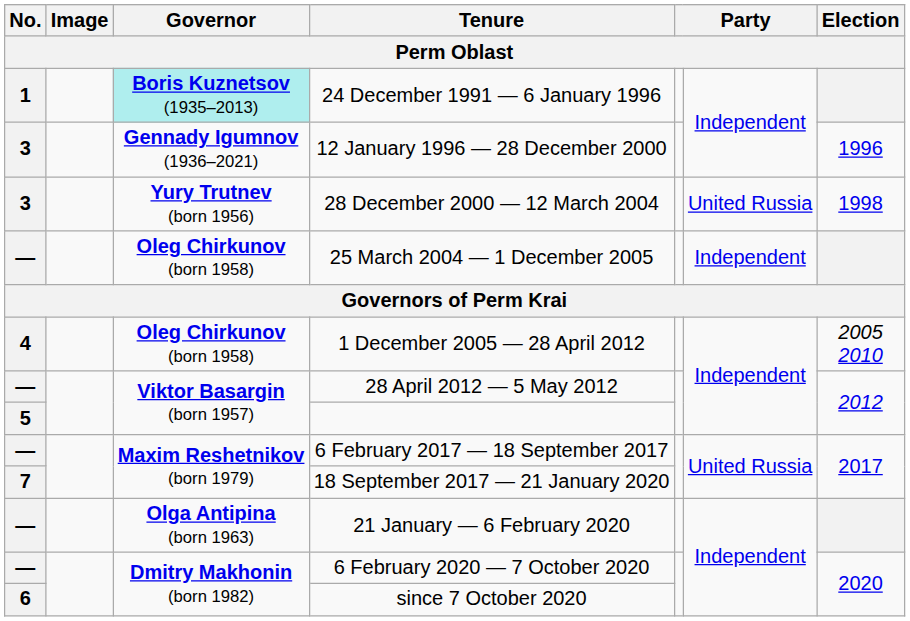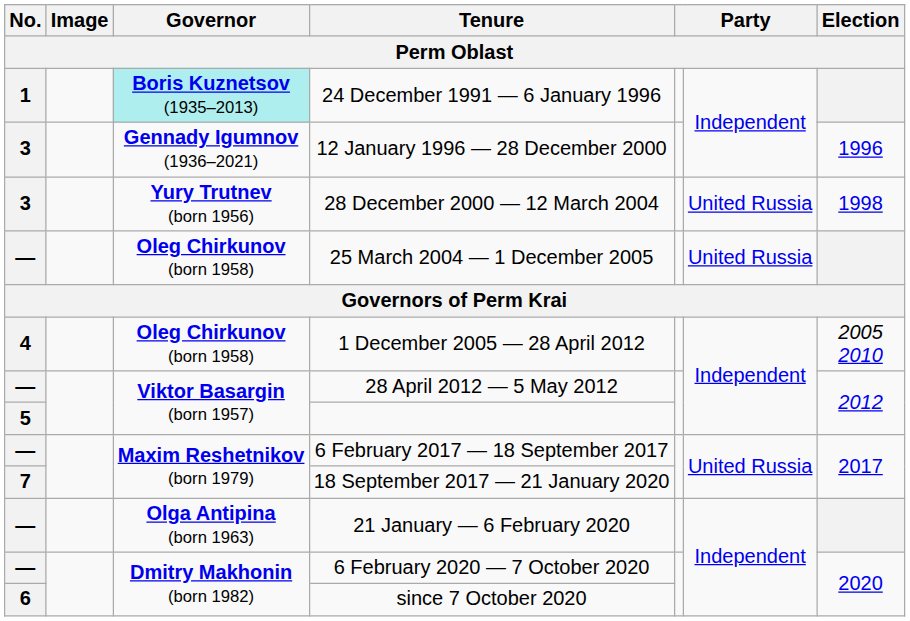(750, 257) Independent -> (750, 257) United Russia
